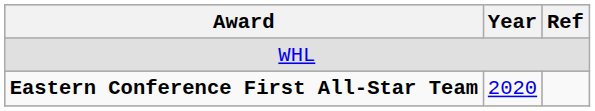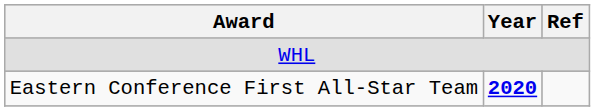(244, 88) bold -> (244, 88) normal
(513, 88) normal -> (513, 88) bold
